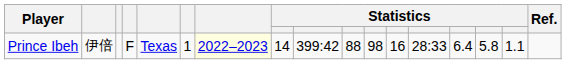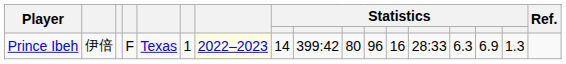(353, 46) 88 -> (353, 46) 80
(375, 46) 98 -> (375, 46) 96
(463, 46) 6.4 -> (463, 46) 6.3
(489, 46) 5.8 -> (489, 46) 6.9
(515, 46) 1.1 -> (515, 46) 1.3
